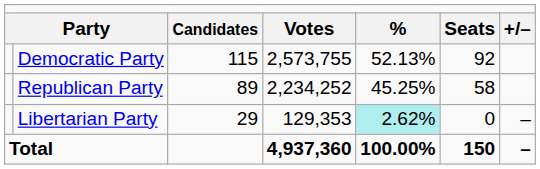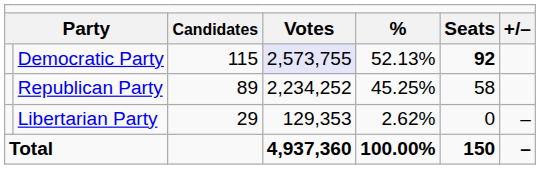(309, 58) no background -> (309, 58) lavender background
(484, 58) normal -> (484, 58) bold
(408, 118) paleturquoise background -> (408, 118) no background
